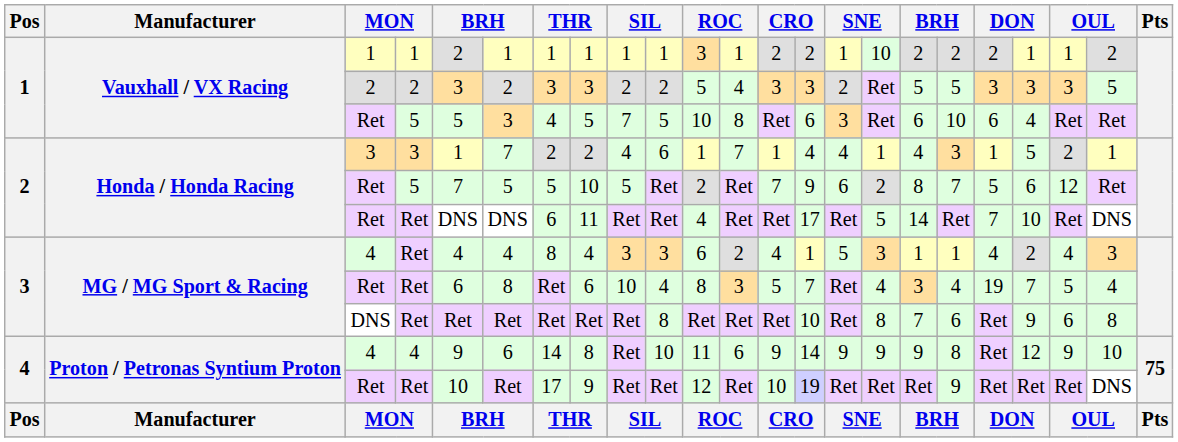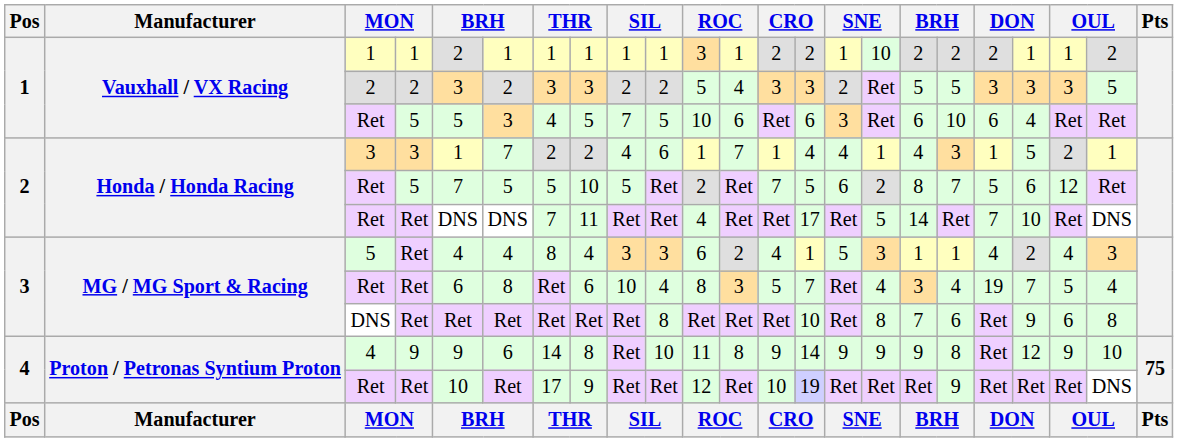(739, 120) 8 -> (739, 120) 6
(810, 186) 9 -> (810, 186) 5
(551, 219) 6 -> (551, 219) 7
(371, 253) 4 -> (371, 253) 5
(414, 352) 4 -> (414, 352) 9
(739, 352) 6 -> (739, 352) 8
